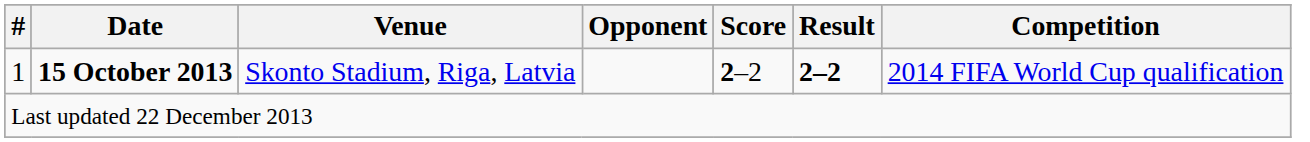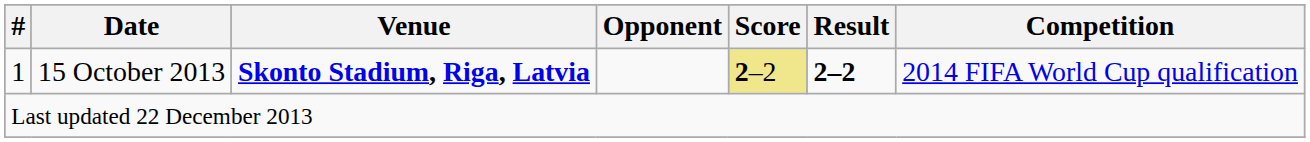(135, 70) bold -> (132, 70) normal
(410, 70) normal -> (414, 70) bold
(741, 70) no background -> (756, 70) khaki background
